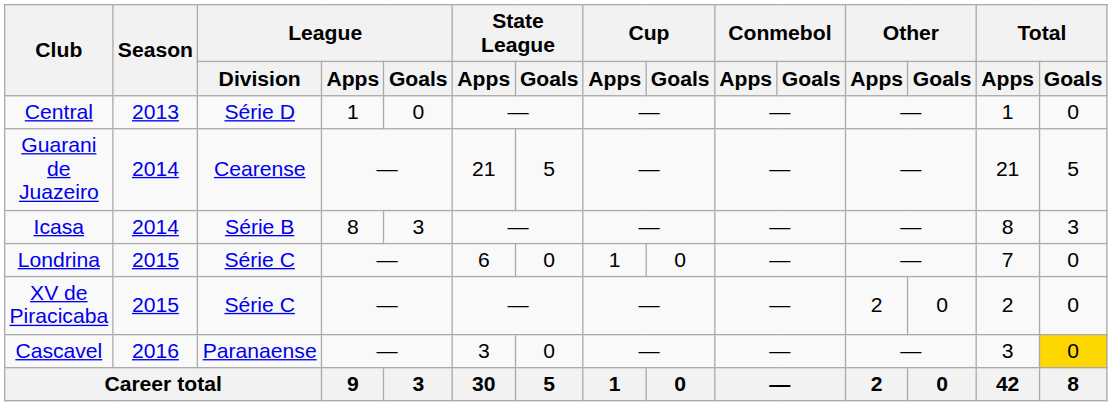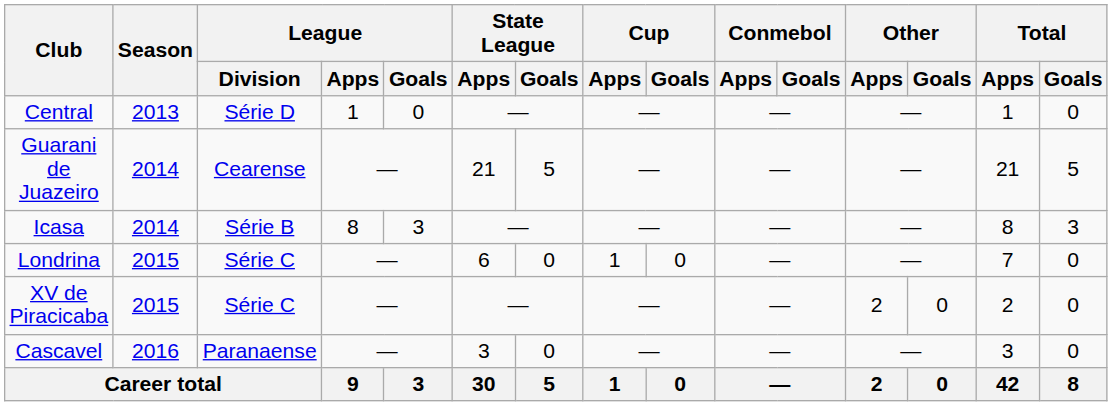(1073, 350) gold background -> (1073, 350) no background
